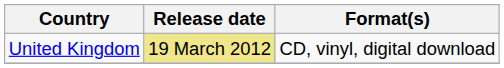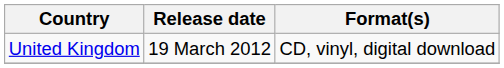(210, 48) khaki background -> (210, 48) no background
